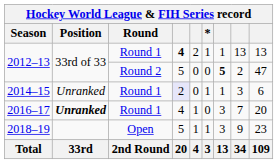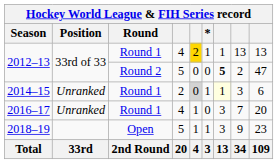(181, 52) bold -> (181, 52) normal
(196, 52) no background -> (196, 52) gold background
(181, 91) lavender background -> (181, 91) no background
(196, 91) no background -> (196, 91) lightgrey background
(222, 91) no background -> (222, 91) lightyellow background
(81, 110) bold -> (81, 110) normal
